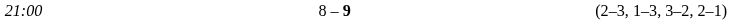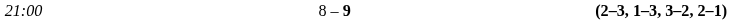(661, 11) normal -> (661, 11) bold
